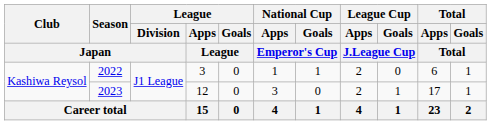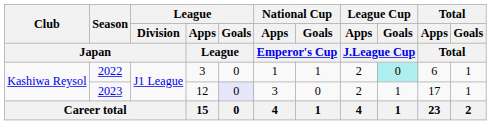(398, 71) no background -> (398, 71) paleturquoise background
(236, 91) no background -> (236, 91) lavender background
